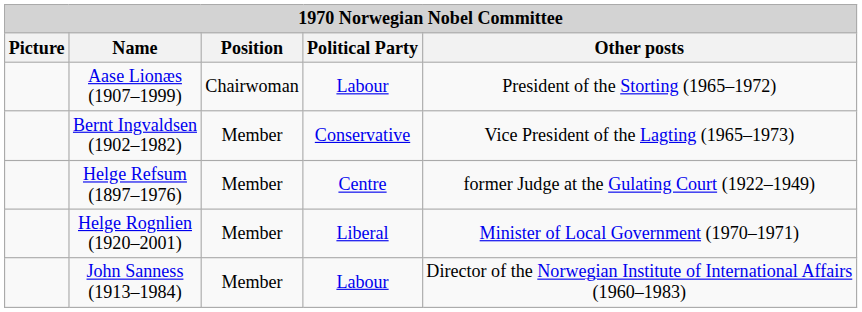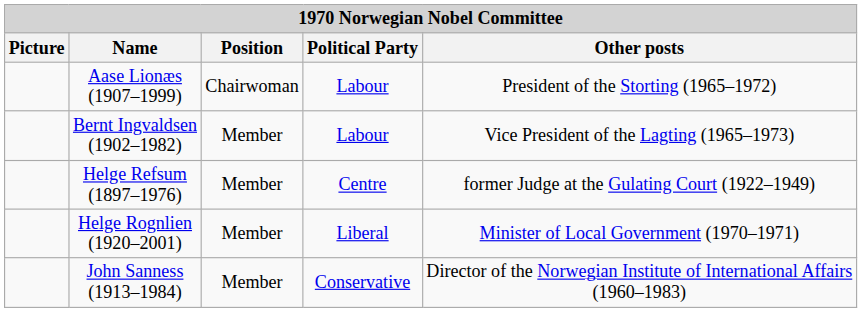(363, 135) Conservative -> (363, 135) Labour
(363, 282) Labour -> (363, 282) Conservative
